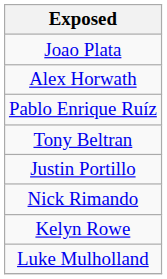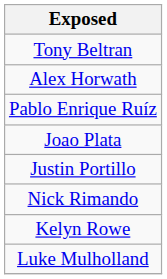(83, 49) Joao Plata -> (83, 49) Tony Beltran
(83, 139) Tony Beltran -> (83, 139) Joao Plata
